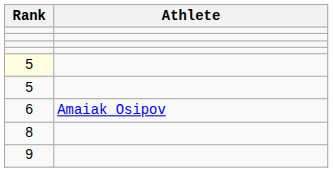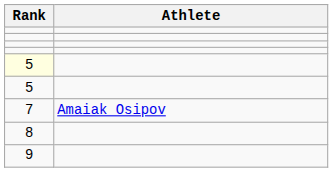(29, 110) 6 -> (29, 110) 7
